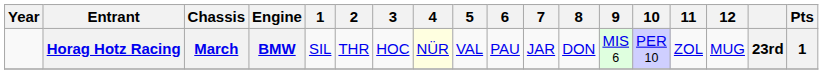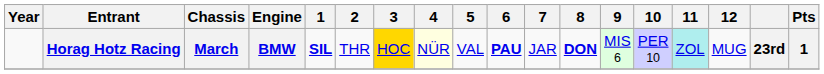(320, 49) normal -> (321, 49) bold
(393, 49) no background -> (394, 49) gold background
(505, 49) normal -> (506, 49) bold
(579, 49) normal -> (580, 49) bold
(688, 49) no background -> (690, 49) paleturquoise background
